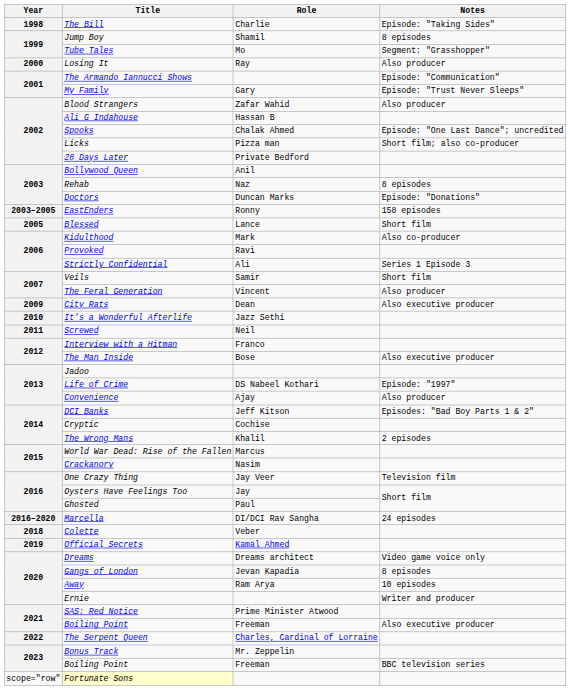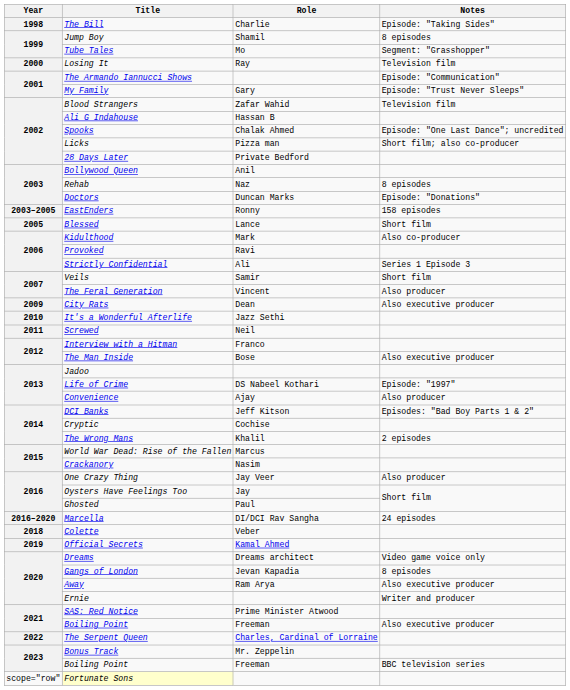(414, 64) Also producer -> (419, 64) Television film
(414, 104) Also producer -> (419, 104) Television film
(419, 478) Television film -> (414, 478) Also producer
(409, 585) 10 episodes -> (438, 585) Also executive producer
